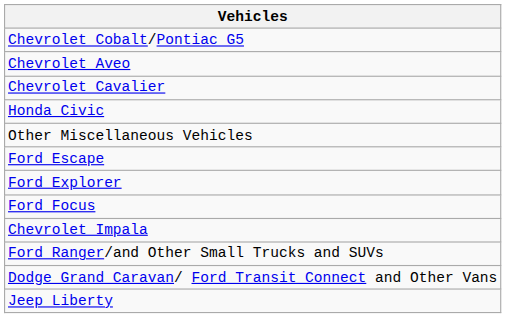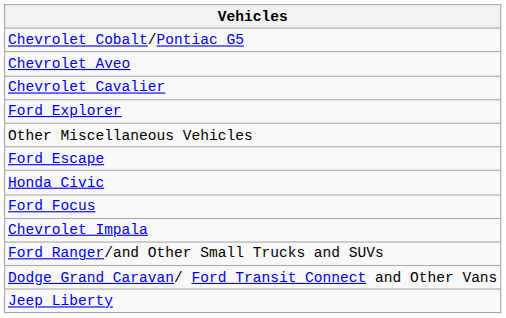(56, 111) Honda Civic -> (65, 111) Ford Explorer
(65, 183) Ford Explorer -> (56, 183) Honda Civic
